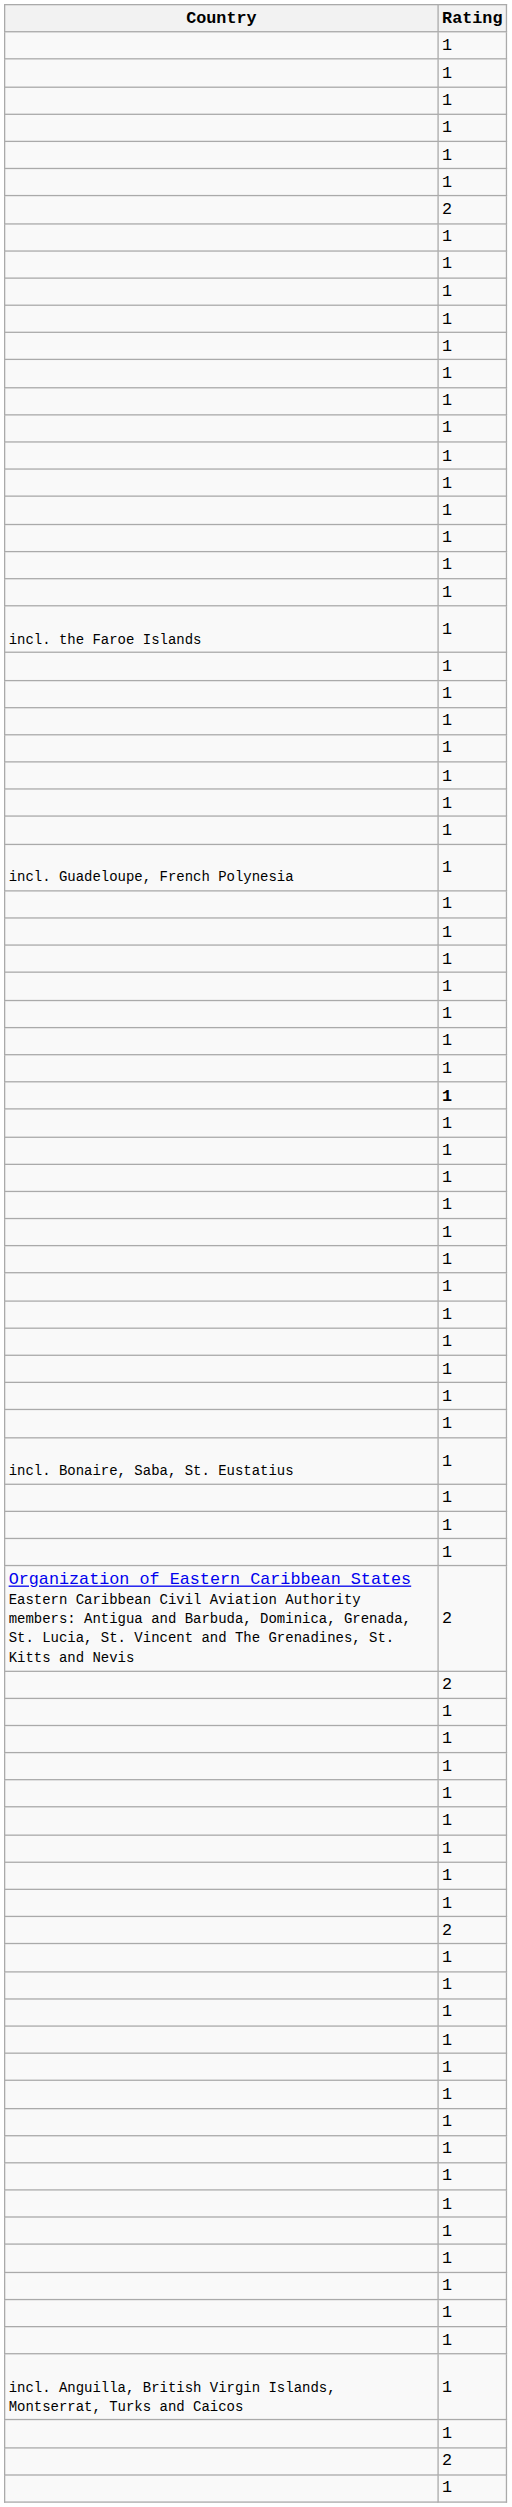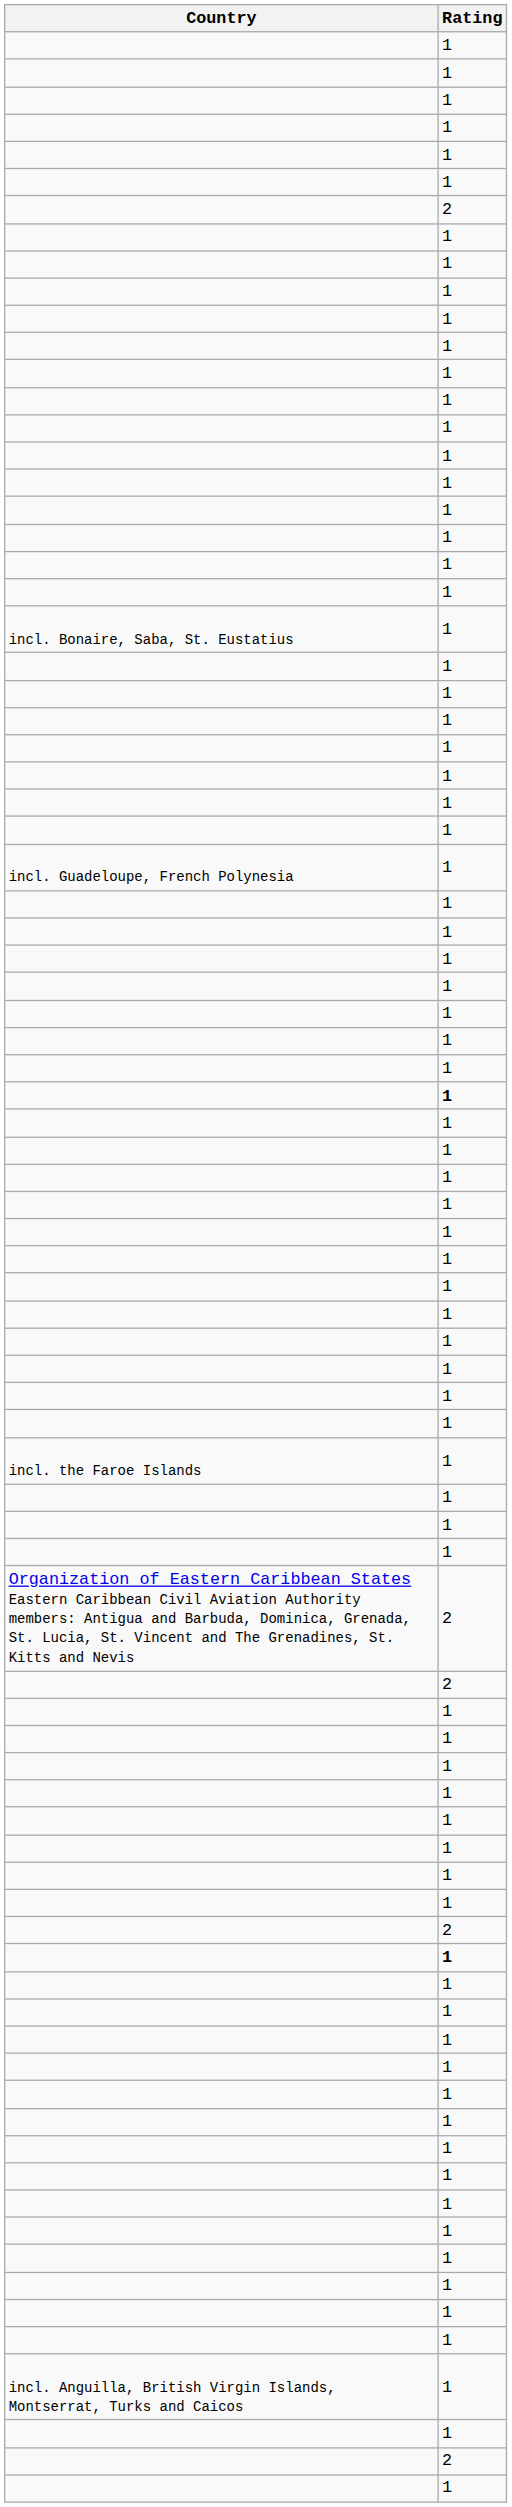(105, 640) incl. the Faroe Islands -> (151, 640) incl. Bonaire, Saba, St. Eustatius
(151, 1471) incl. Bonaire, Saba, St. Eustatius -> (105, 1471) incl. the Faroe Islands
(447, 1958) normal -> (447, 1958) bold
